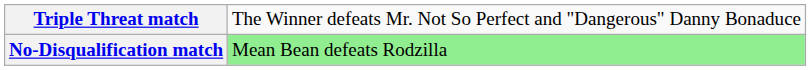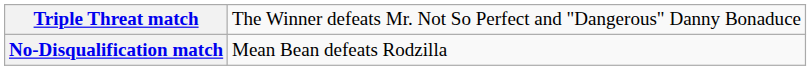(340, 49) lightgreen background -> (340, 49) no background
